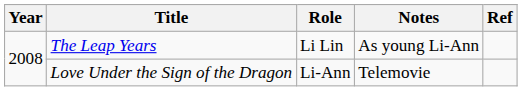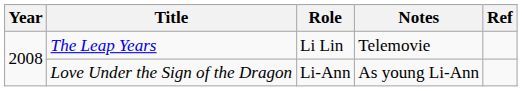(419, 45) As young Li-Ann -> (394, 45) Telemovie
(394, 72) Telemovie -> (419, 72) As young Li-Ann
